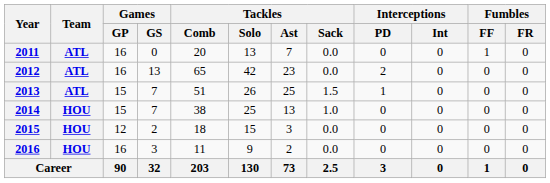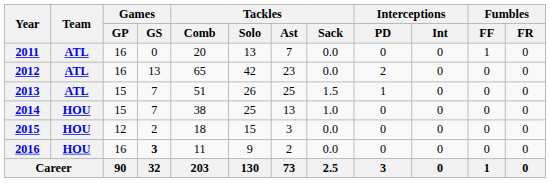(154, 149) normal -> (154, 149) bold
